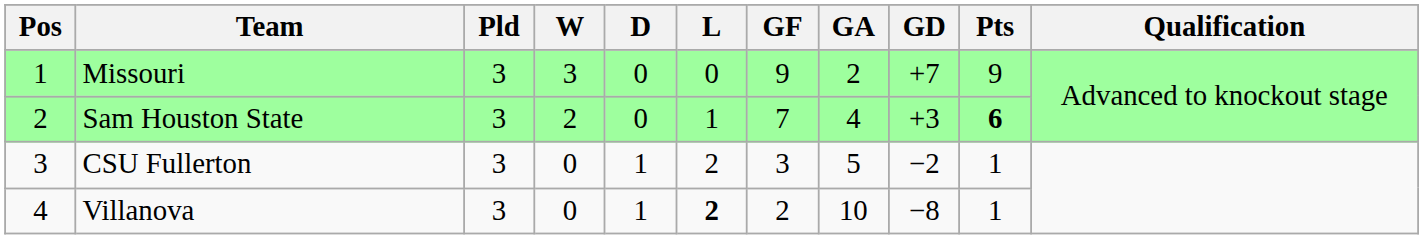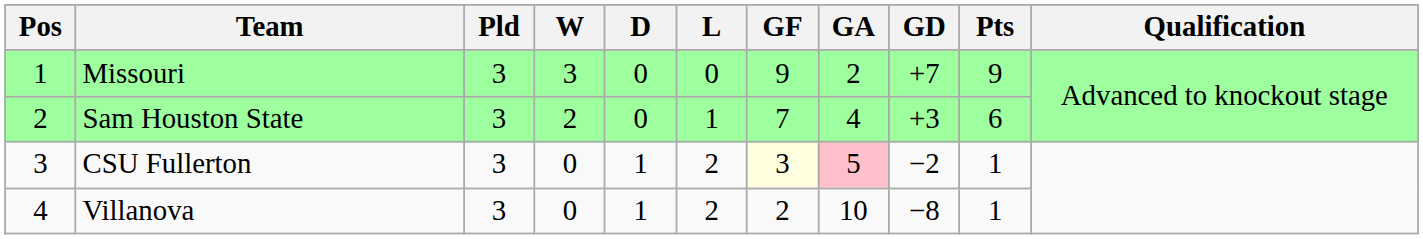(995, 118) bold -> (995, 118) normal
(782, 164) no background -> (782, 164) lightyellow background
(853, 164) no background -> (853, 164) pink background
(712, 210) bold -> (712, 210) normal
